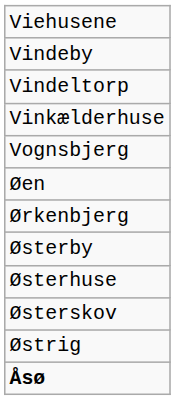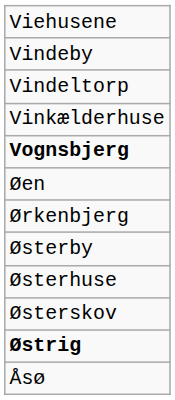(69, 152) normal -> (69, 152) bold
(45, 346) normal -> (45, 346) bold
(27, 378) bold -> (27, 378) normal
